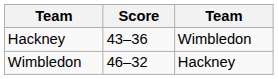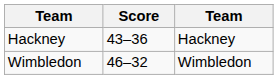(215, 39) Wimbledon -> (206, 39) Hackney
(206, 62) Hackney -> (215, 62) Wimbledon
